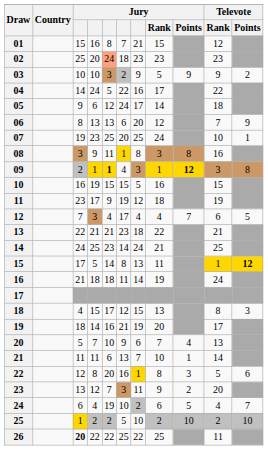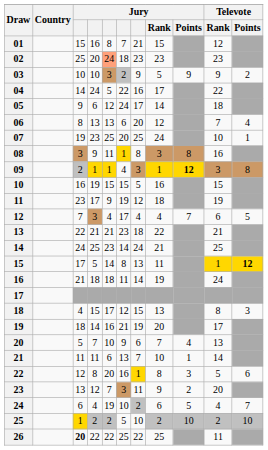(247, 122) 9 -> (247, 122) 4
(109, 169) bold -> (109, 169) normal
